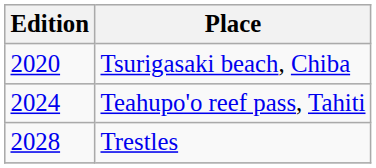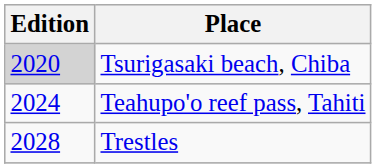(35, 63) no background -> (35, 63) lightgrey background
